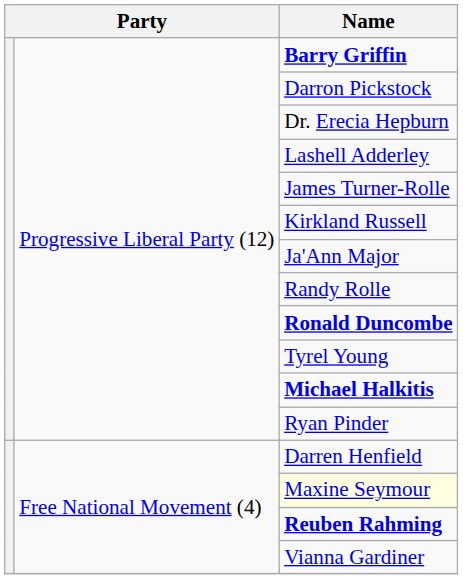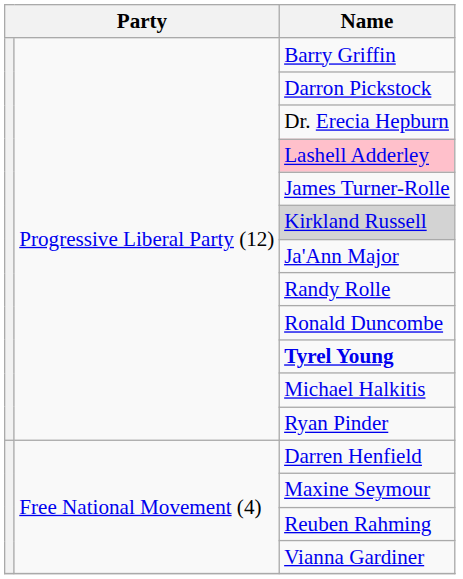(345, 54) bold -> (340, 54) normal
(357, 155) no background -> (357, 155) pink background
(355, 222) no background -> (355, 222) lightgrey background
(368, 322) bold -> (364, 322) normal
(336, 356) normal -> (339, 356) bold
(359, 389) bold -> (355, 389) normal
(357, 490) lightyellow background -> (357, 490) no background
(363, 523) bold -> (358, 523) normal
